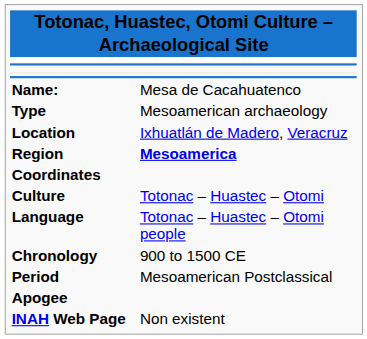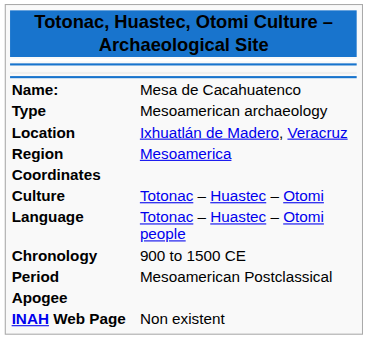(188, 153) bold -> (186, 153) normal
